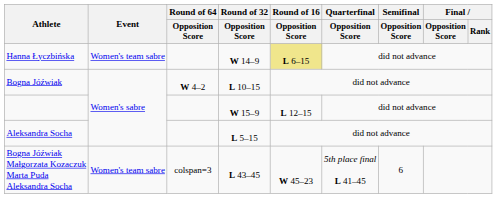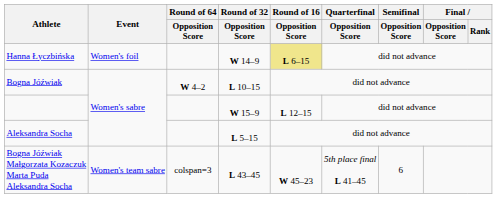(128, 56) Women's team sabre -> (114, 56) Women's foil
